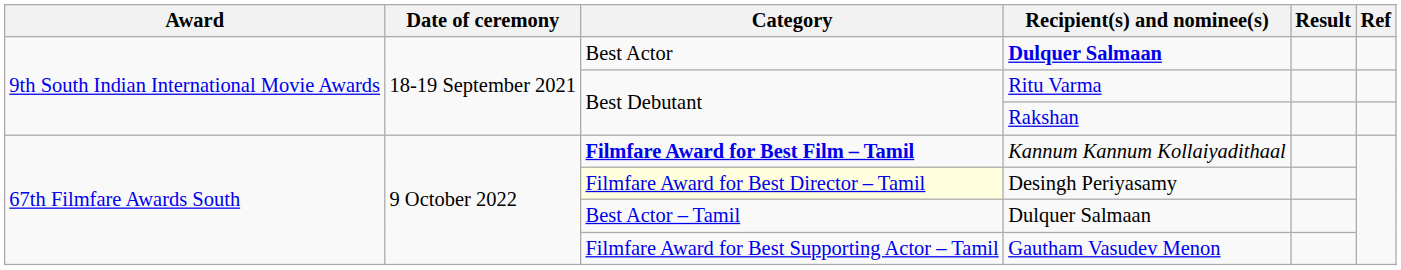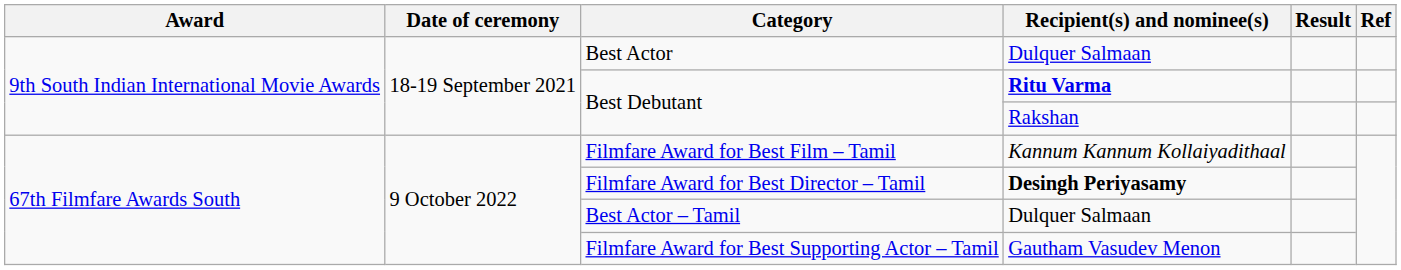(1085, 53) bold -> (1080, 53) normal
(1055, 85) normal -> (1060, 85) bold
(750, 150) bold -> (741, 150) normal
(755, 183) lightyellow background -> (755, 183) no background
(1093, 183) normal -> (1097, 183) bold
